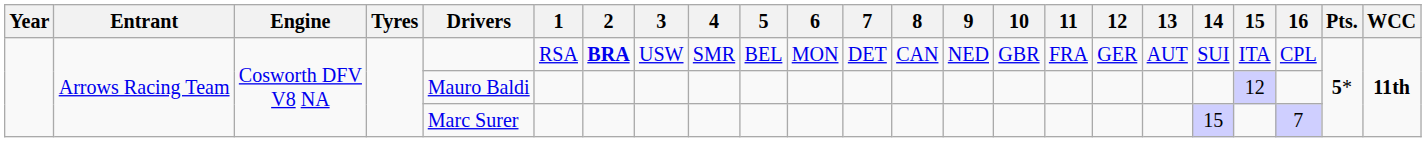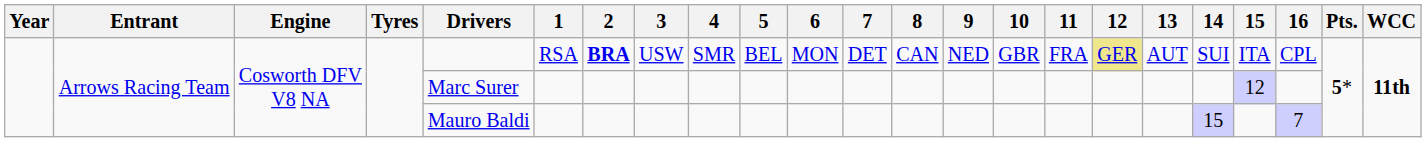(1117, 54) no background -> (1117, 54) khaki background
(479, 87) Mauro Baldi -> (473, 87) Marc Surer
(473, 120) Marc Surer -> (479, 120) Mauro Baldi
